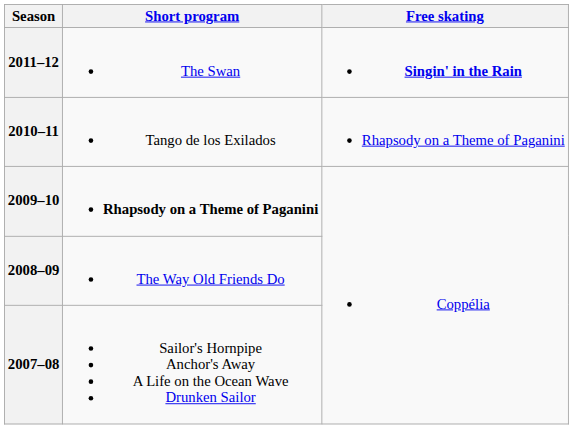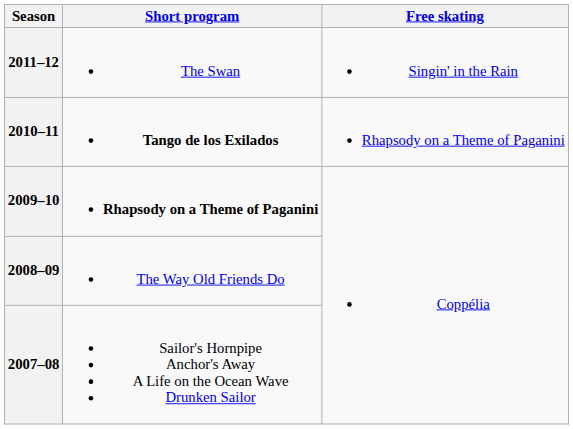(445, 71) bold -> (445, 71) normal
(192, 140) normal -> (192, 140) bold
